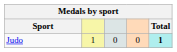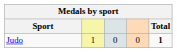(161, 41) paleturquoise background -> (161, 41) no background
